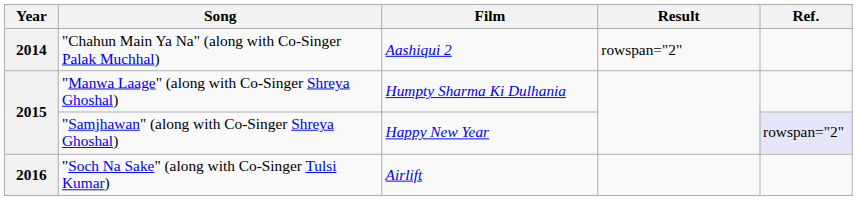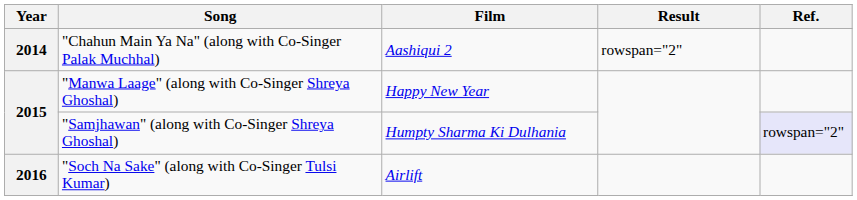(476, 91) Humpty Sharma Ki Dulhania -> (437, 91) Happy New Year
(437, 132) Happy New Year -> (476, 132) Humpty Sharma Ki Dulhania
